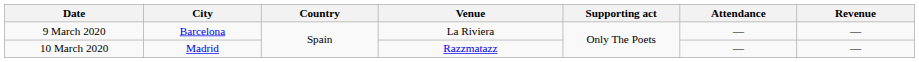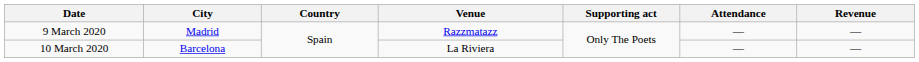(202, 31) Barcelona -> (202, 31) Madrid
(470, 31) La Riviera -> (470, 31) Razzmatazz
(202, 48) Madrid -> (202, 48) Barcelona
(470, 48) Razzmatazz -> (470, 48) La Riviera
